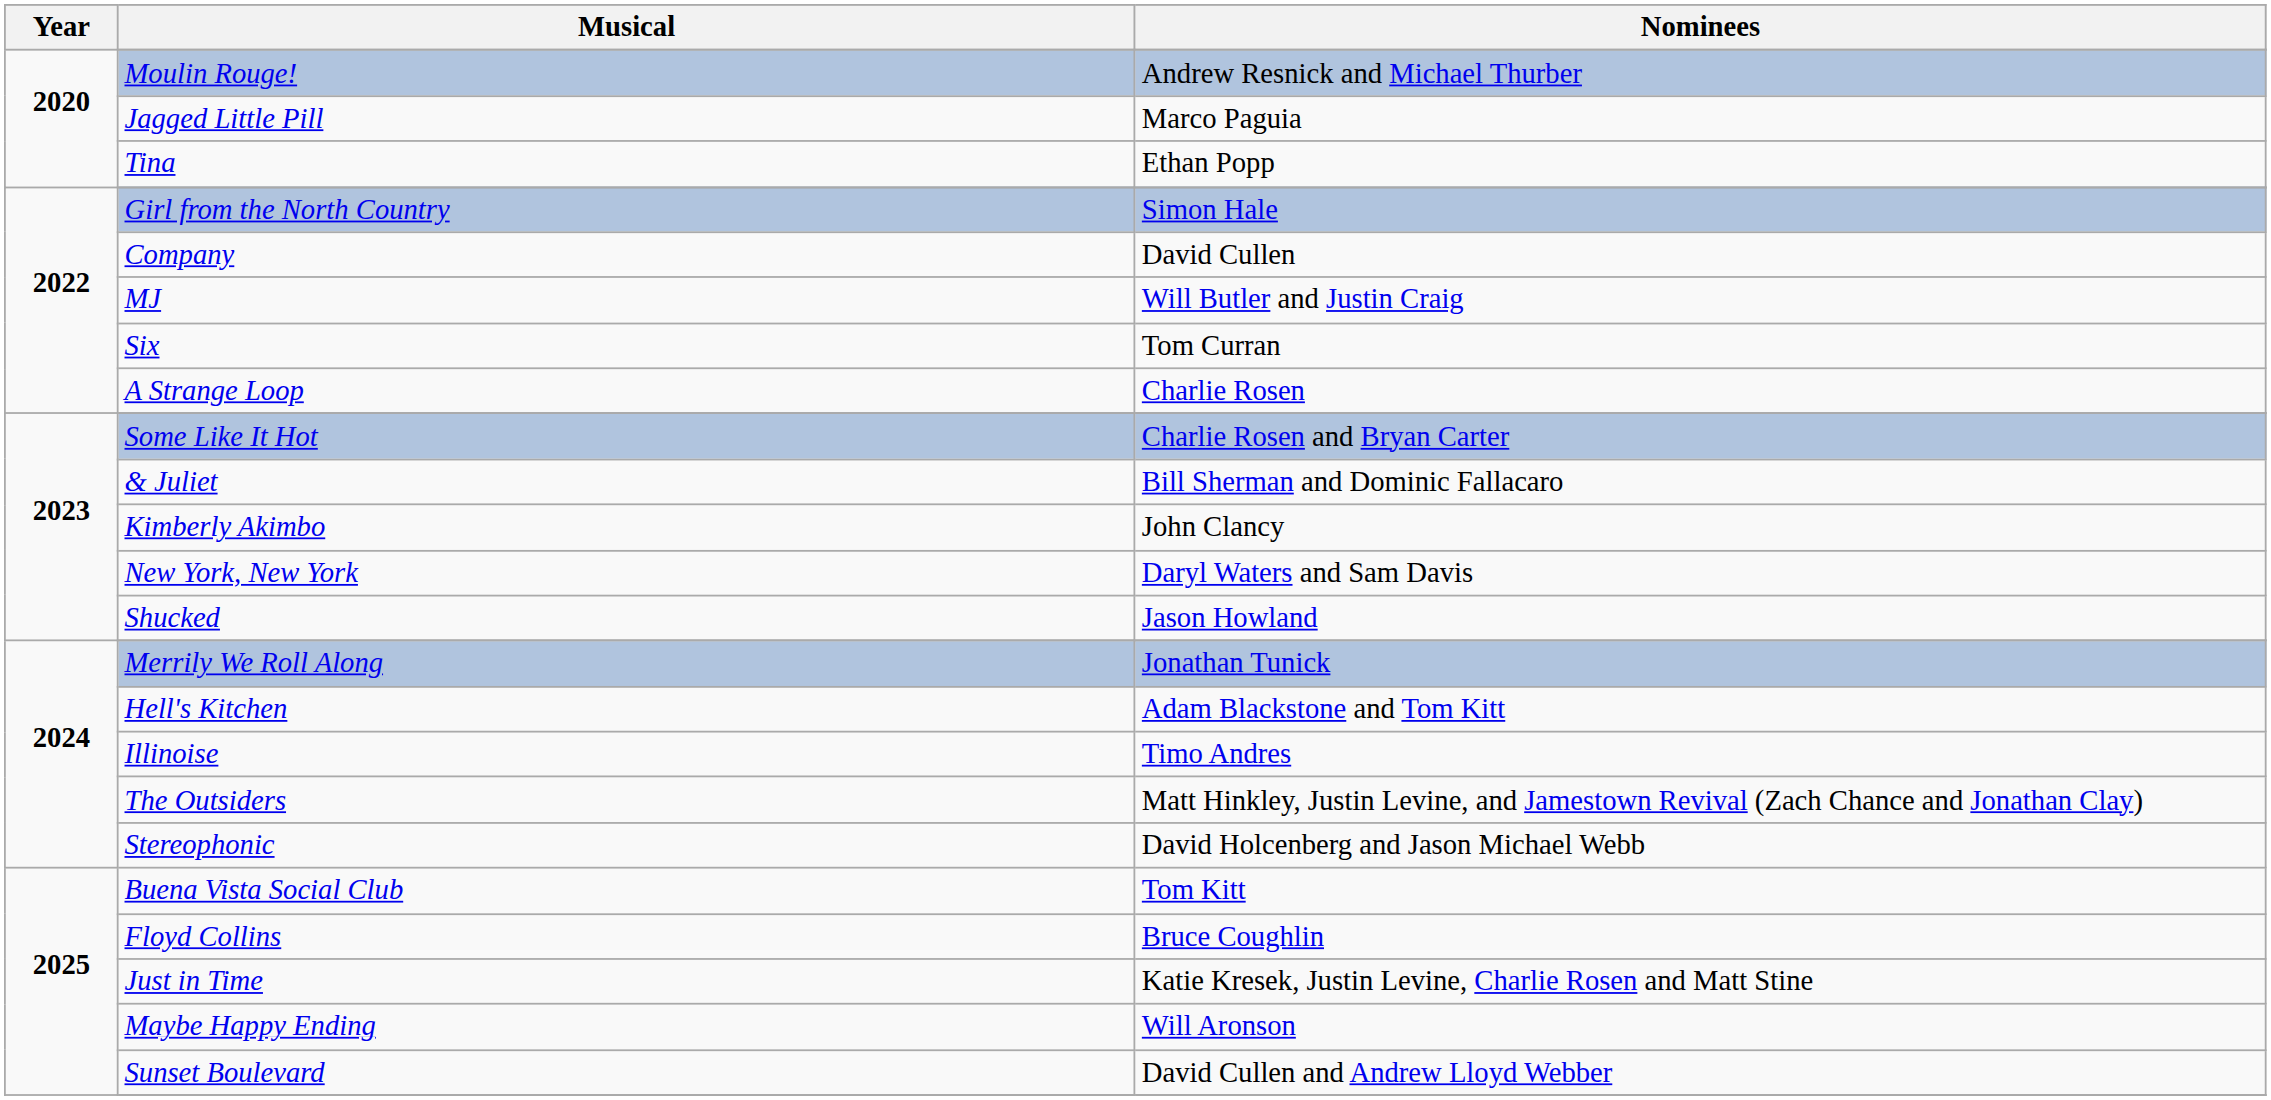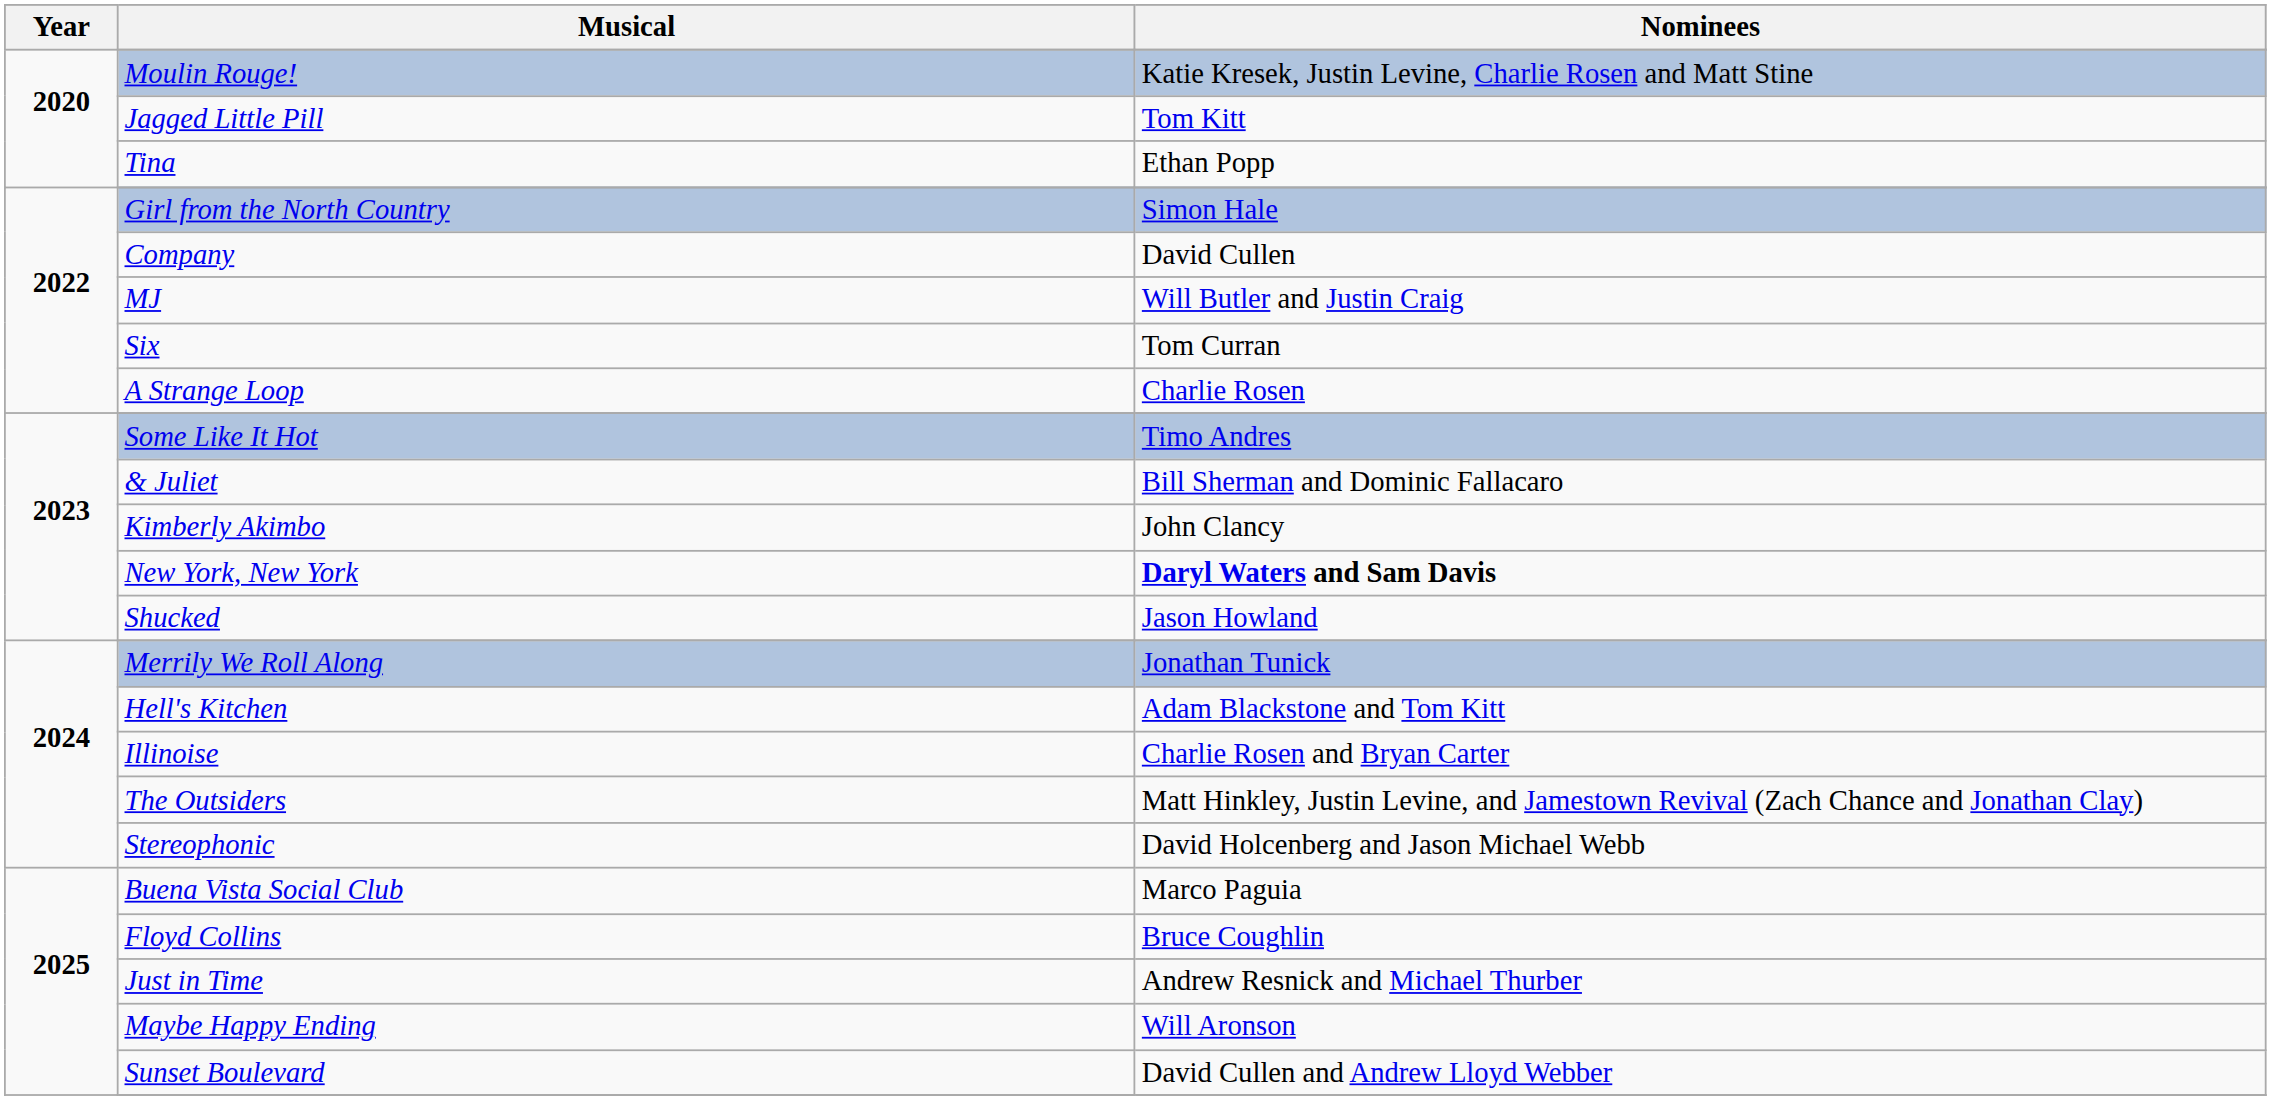(1362, 72) Andrew Resnick and Michael Thurber -> (1478, 72) Katie Kresek, Justin Levine, Charlie Rosen and Matt Stine
(1222, 118) Marco Paguia -> (1194, 118) Tom Kitt
(1326, 436) Charlie Rosen and Bryan Carter -> (1217, 436) Timo Andres
(1307, 572) normal -> (1319, 572) bold
(1217, 753) Timo Andres -> (1326, 753) Charlie Rosen and Bryan Carter
(1194, 890) Tom Kitt -> (1222, 890) Marco Paguia
(1478, 981) Katie Kresek, Justin Levine, Charlie Rosen and Matt Stine -> (1362, 981) Andrew Resnick and Michael Thurber
